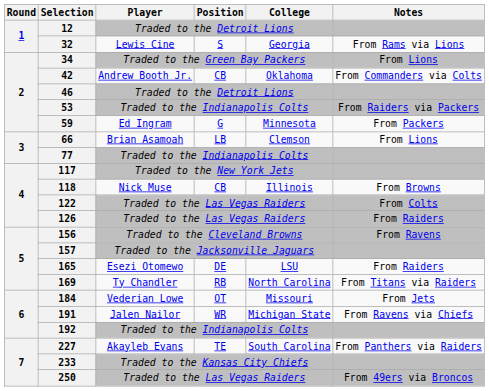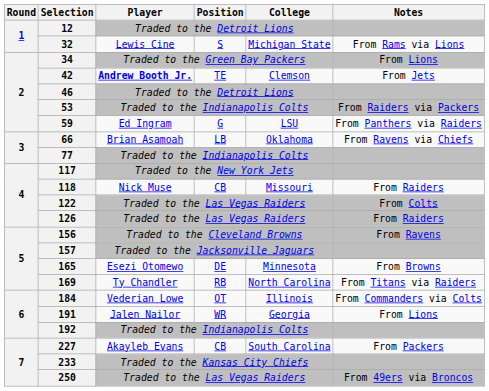(289, 44) Georgia -> (289, 44) Michigan State
(145, 76) normal -> (145, 76) bold
(220, 76) CB -> (220, 76) TE
(289, 76) Oklahoma -> (289, 76) Clemson
(409, 76) From Commanders via Colts -> (409, 76) From Jets
(289, 124) Minnesota -> (289, 124) LSU
(409, 124) From Packers -> (409, 124) From Panthers via Raiders
(289, 139) Clemson -> (289, 139) Oklahoma
(409, 139) From Lions -> (409, 139) From Ravens via Chiefs
(289, 187) Illinois -> (289, 187) Missouri
(409, 187) From Browns -> (409, 187) From Raiders
(289, 267) LSU -> (289, 267) Minnesota
(409, 267) From Raiders -> (409, 267) From Browns
(289, 298) Missouri -> (289, 298) Illinois
(409, 298) From Jets -> (409, 298) From Commanders via Colts
(289, 314) Michigan State -> (289, 314) Georgia
(409, 314) From Ravens via Chiefs -> (409, 314) From Lions
(220, 346) TE -> (220, 346) CB
(409, 346) From Panthers via Raiders -> (409, 346) From Packers
